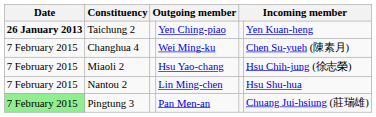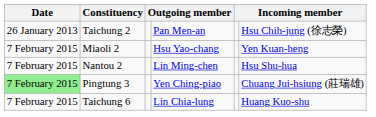(45, 30) bold -> (42, 31) normal
(192, 30) Yen Ching-piao -> (179, 31) Pan Men-an
(280, 30) Yen Kuan-heng -> (294, 30) Hsu Chih-jung (徐志榮)
- row: (113, 48)
(299, 66) Hsu Chih-jung (徐志榮) -> (275, 49) Yen Kuan-heng
(184, 103) Pan Men-an -> (187, 84) Yen Ching-piao
+ row: (106, 102)
